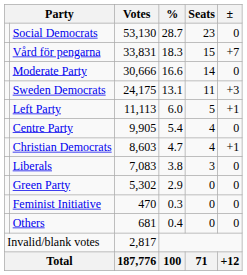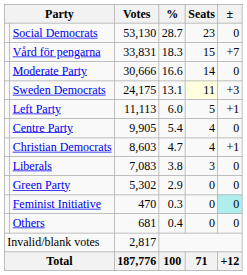(209, 90) no background -> (209, 90) lightyellow background
(236, 204) no background -> (236, 204) paleturquoise background
